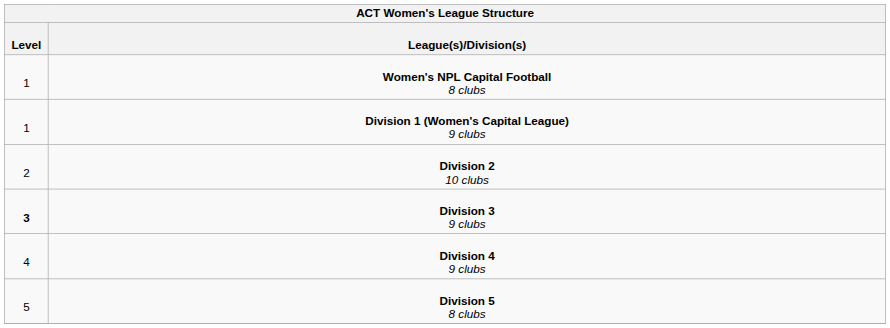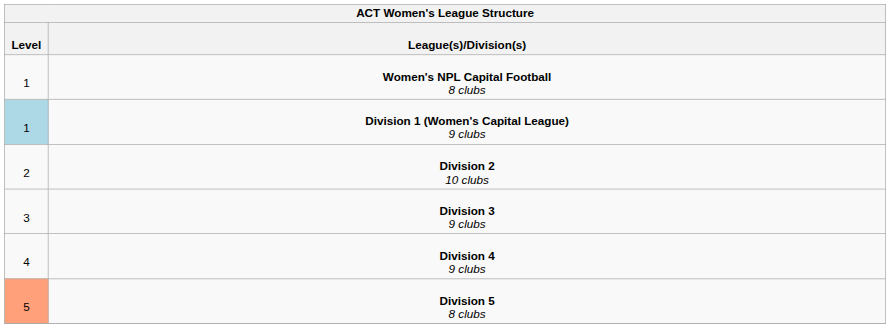(26, 128) no background -> (26, 128) lightblue background
(26, 218) bold -> (26, 218) normal
(26, 307) no background -> (26, 307) lightsalmon background
